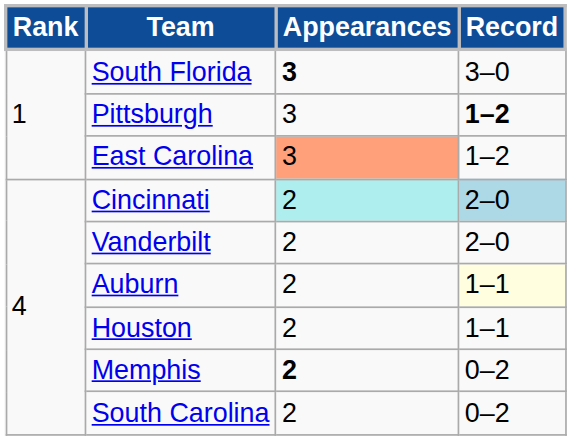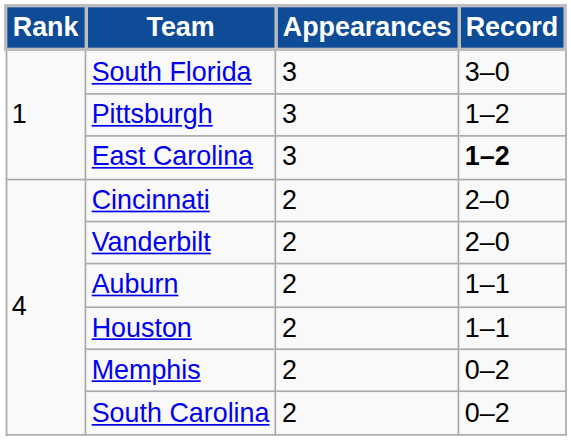(289, 71) bold -> (289, 71) normal
(487, 114) bold -> (487, 114) normal
(289, 157) lightsalmon background -> (289, 157) no background
(487, 157) normal -> (487, 157) bold
(289, 199) paleturquoise background -> (289, 199) no background
(487, 199) lightblue background -> (487, 199) no background
(487, 284) lightyellow background -> (487, 284) no background
(289, 370) bold -> (289, 370) normal
